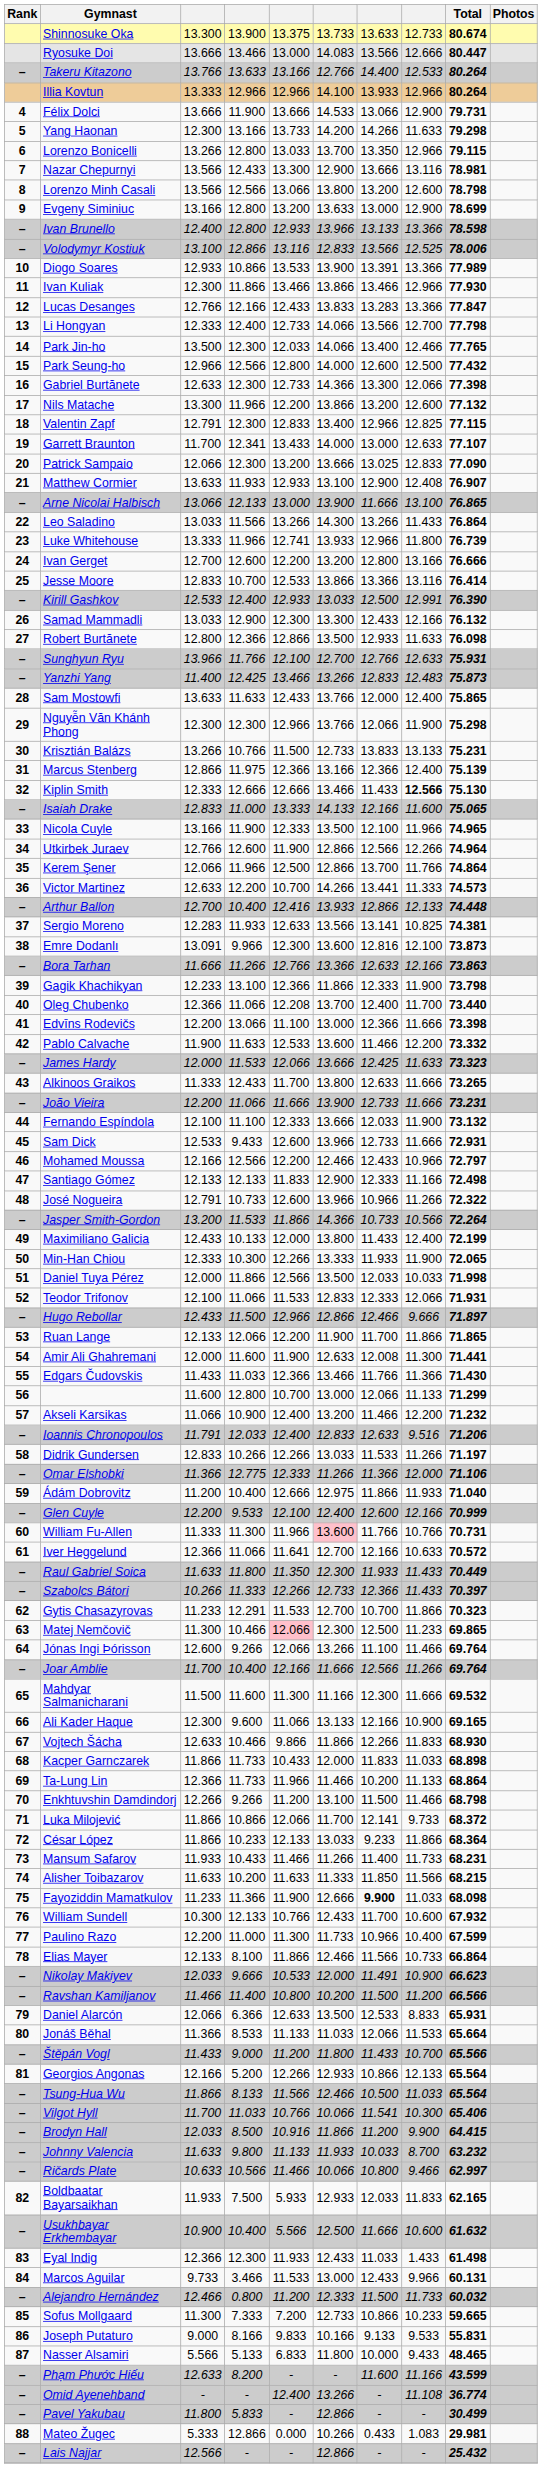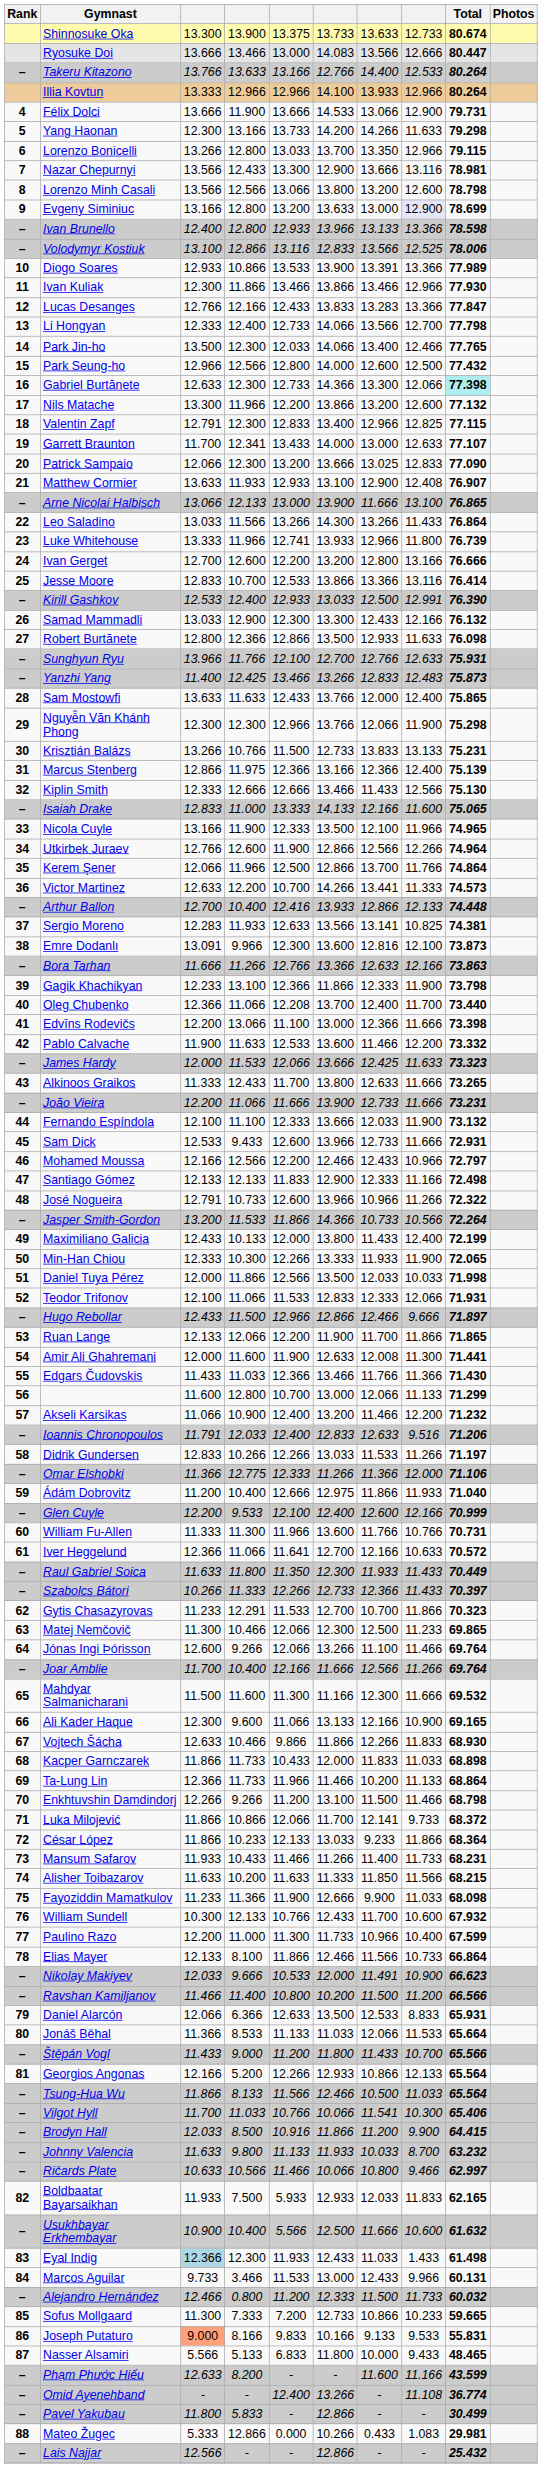(424, 209) no background -> (424, 209) lavender background
(468, 385) no background -> (468, 385) paleturquoise background
(424, 790) bold -> (424, 790) normal
(335, 1532) pink background -> (335, 1532) no background
(291, 1630) pink background -> (291, 1630) no background
(379, 1898) bold -> (379, 1898) normal
(203, 2258) no background -> (203, 2258) lightblue background
(203, 2336) no background -> (203, 2336) lightsalmon background
